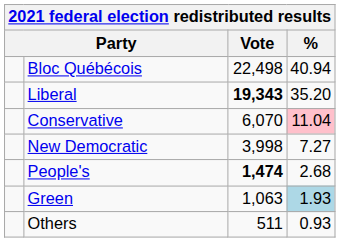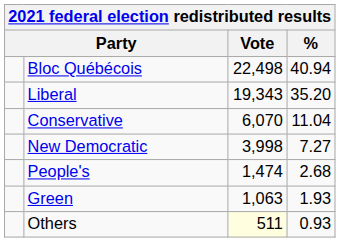(258, 95) bold -> (258, 95) normal
(311, 120) pink background -> (311, 120) no background
(262, 172) bold -> (262, 172) normal
(315, 198) lightblue background -> (315, 198) no background
(270, 224) no background -> (270, 224) lightyellow background
